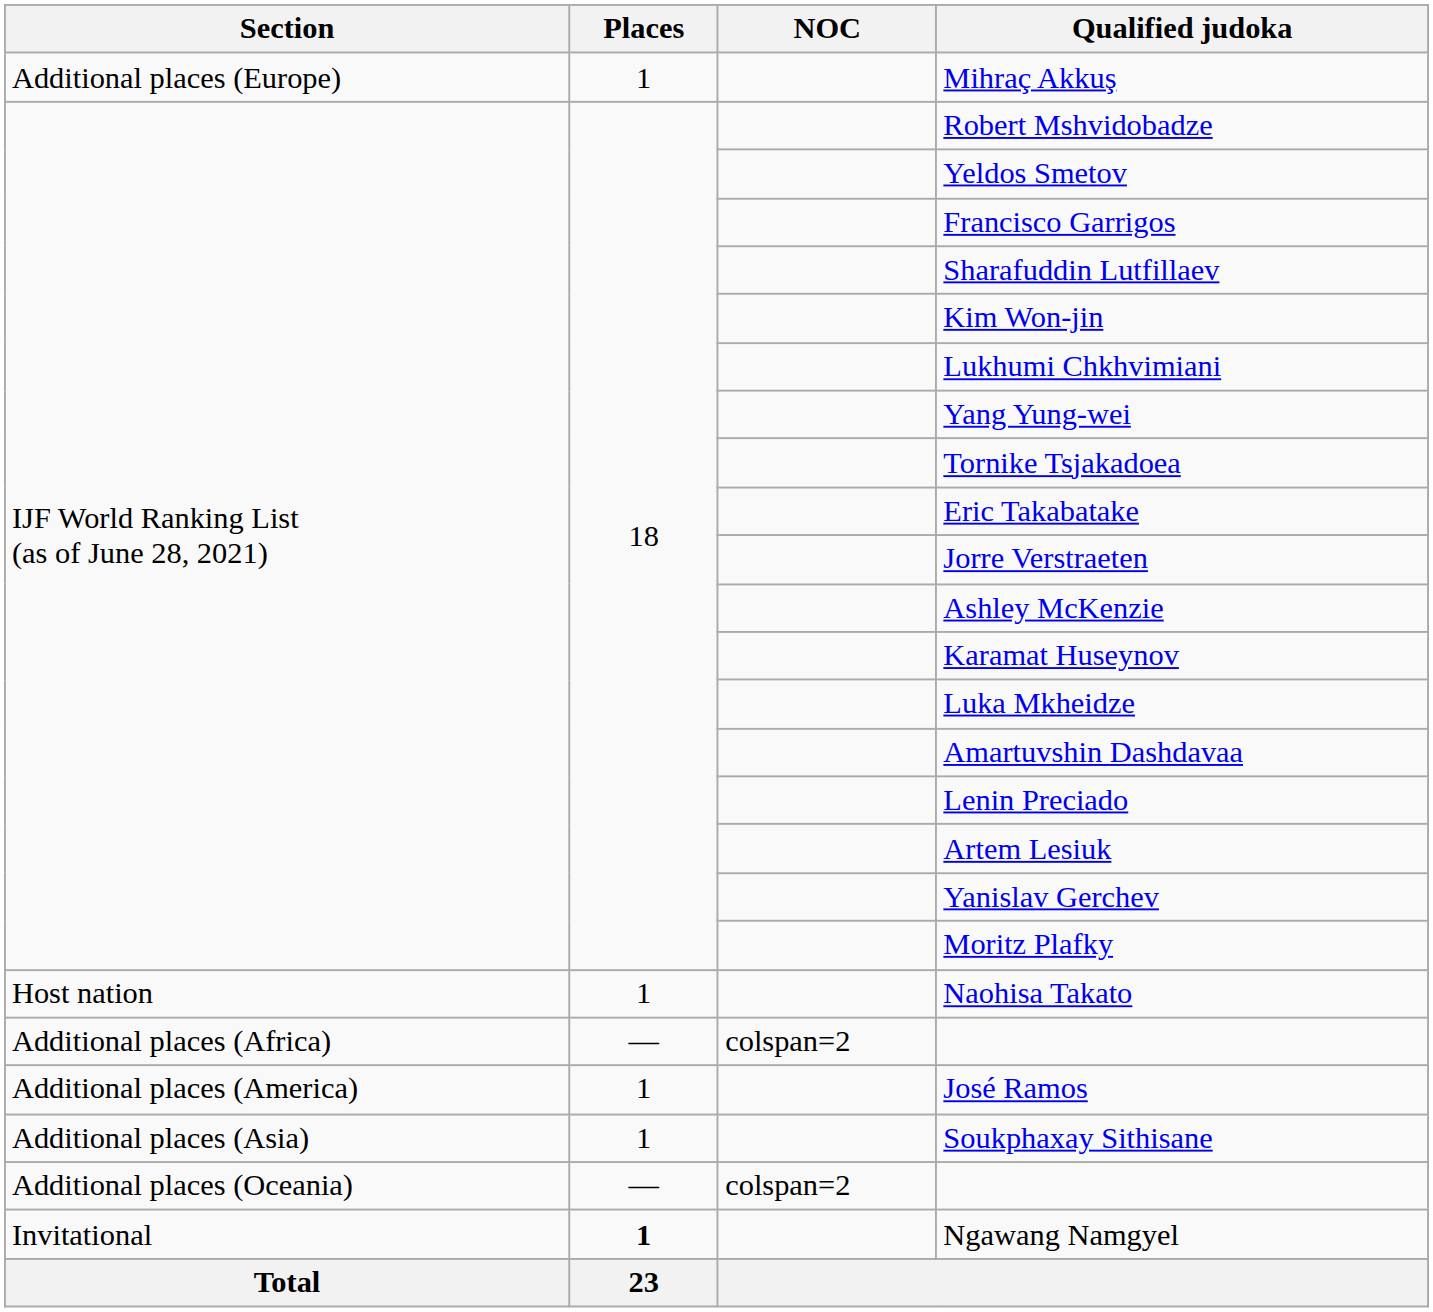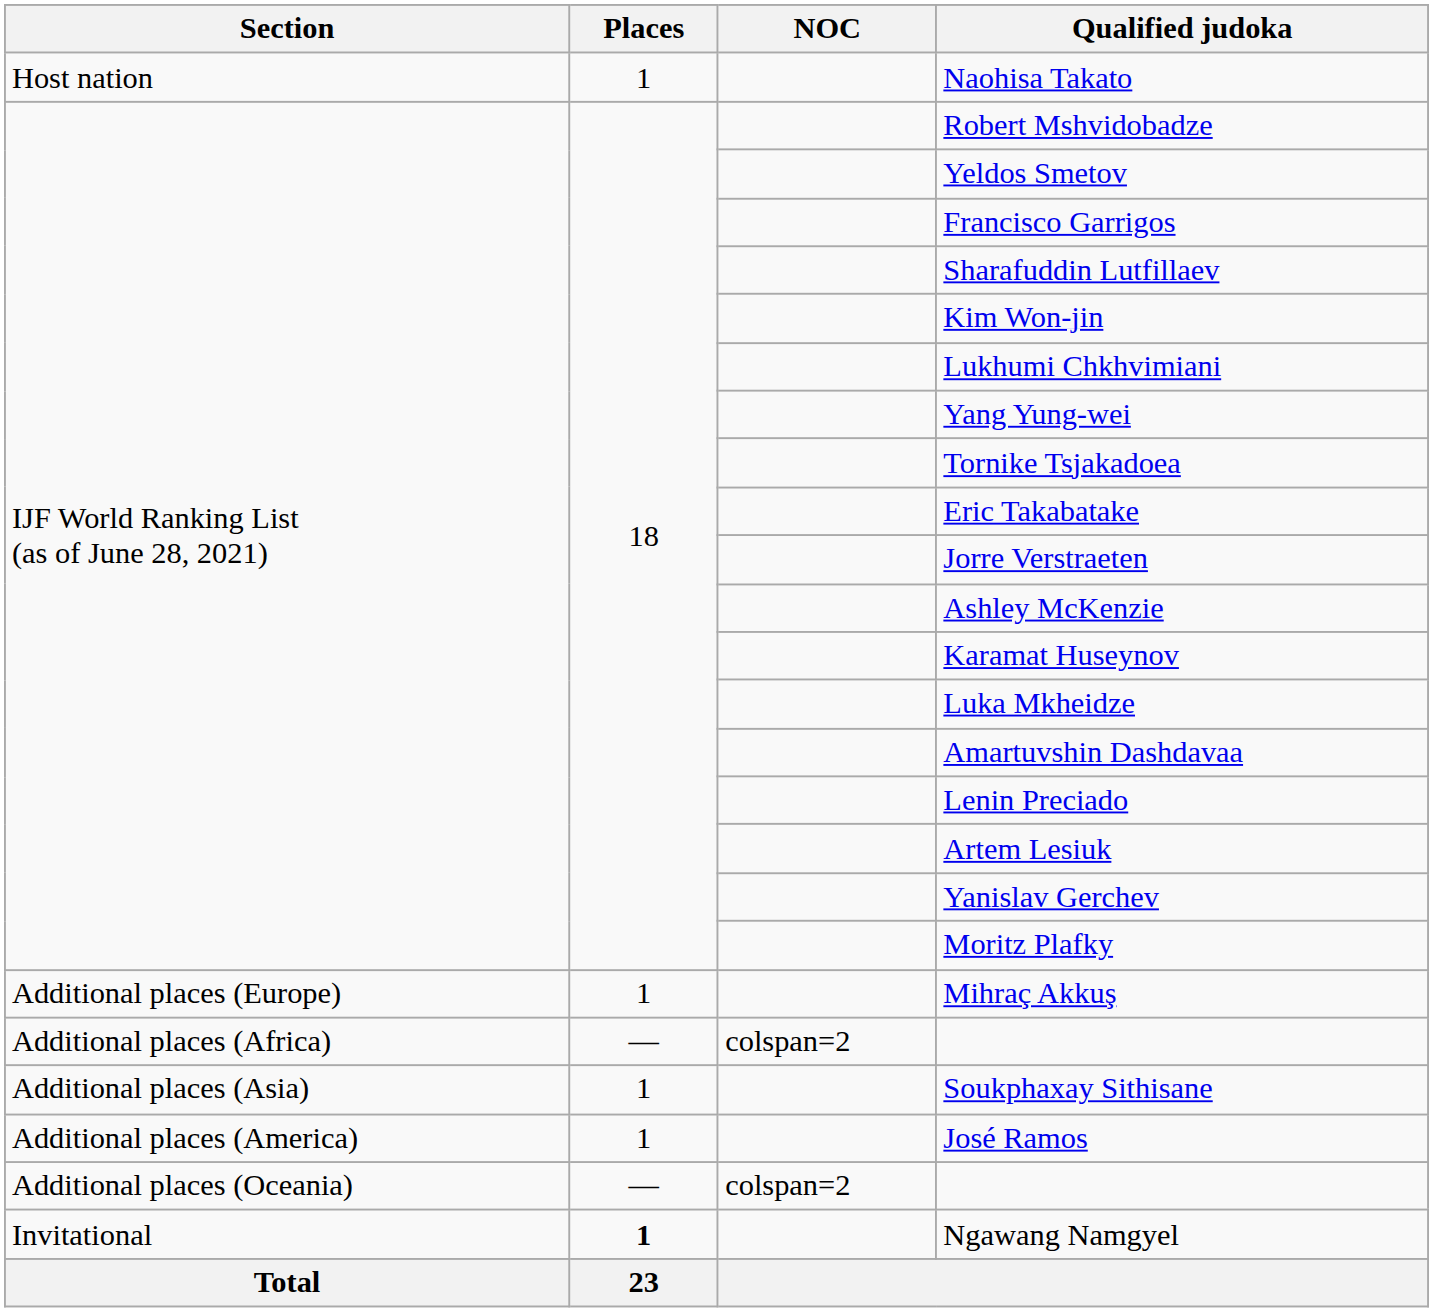rows swapped: (82, 992) <-> (177, 76)
rows swapped: (185, 1089) <-> (161, 1137)
